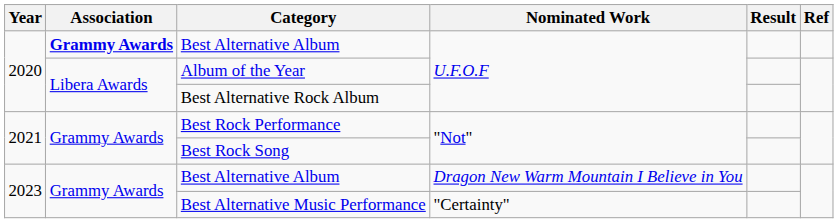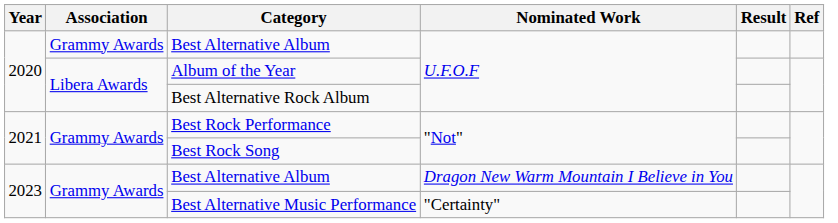(111, 44) bold -> (107, 44) normal
